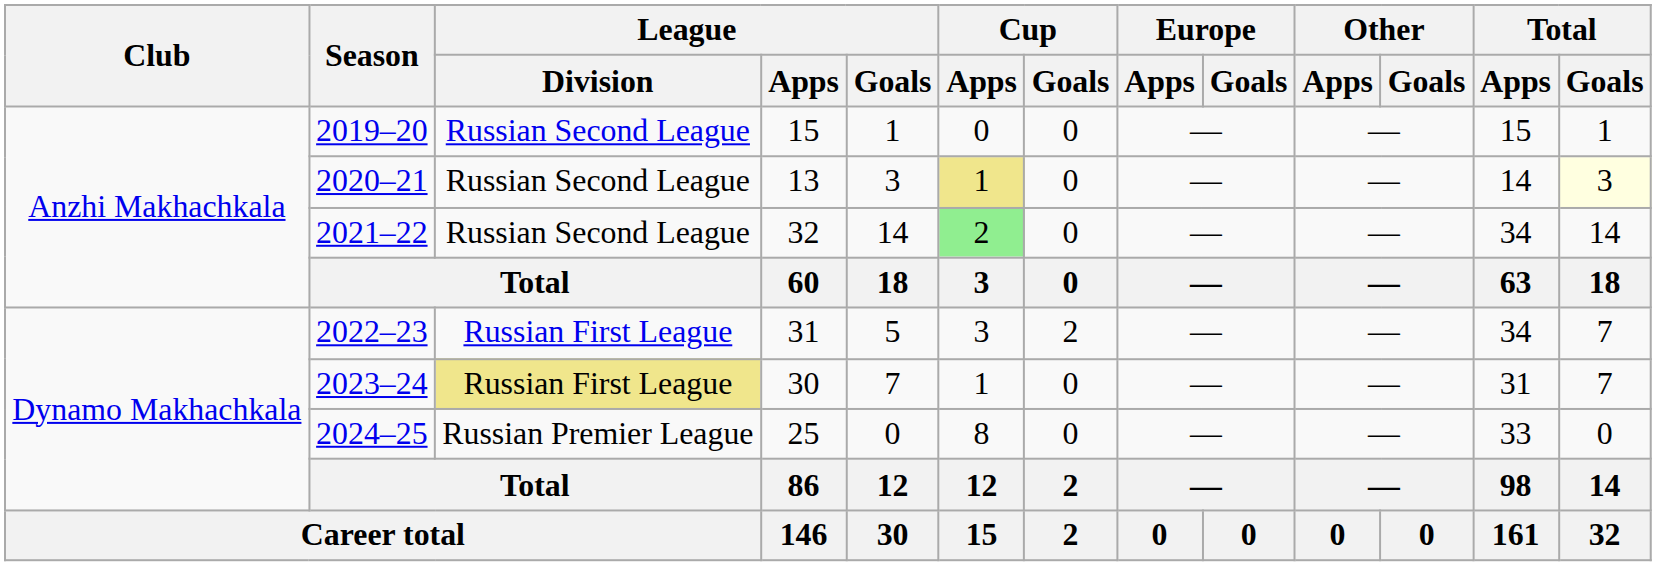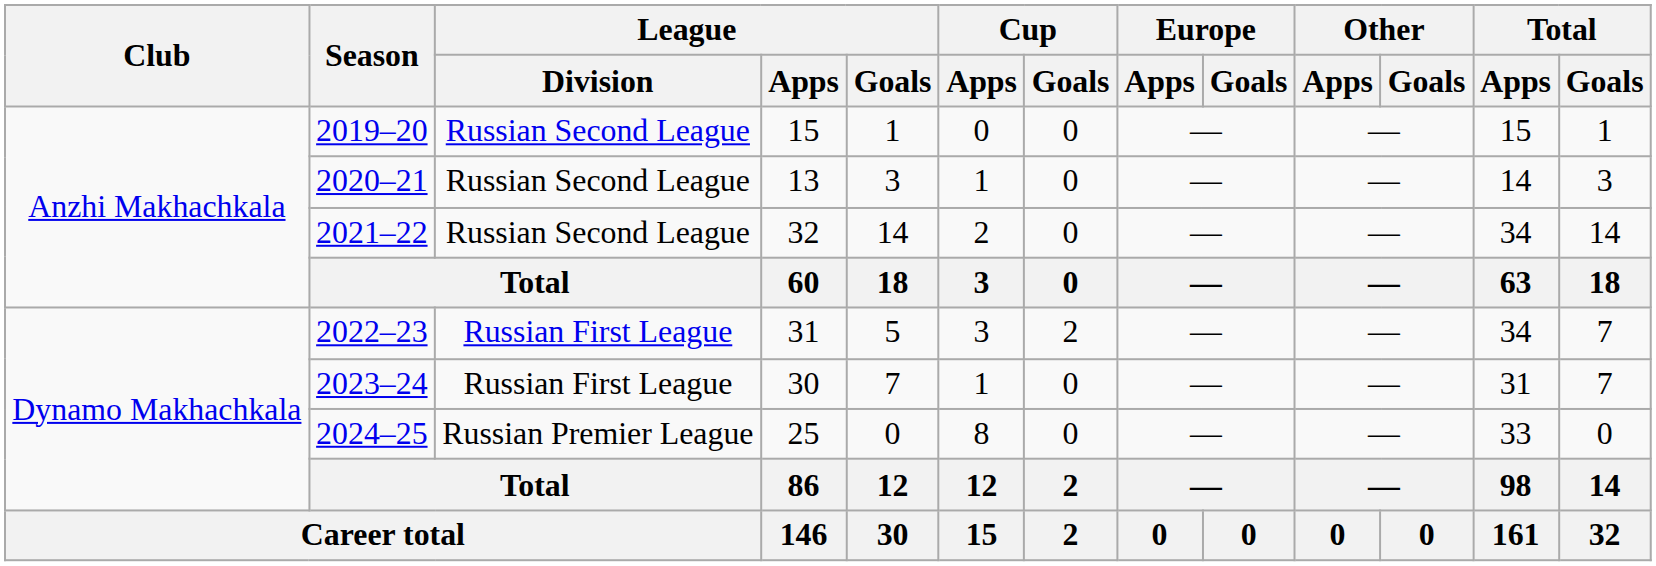(982, 181) khaki background -> (982, 181) no background
(1605, 181) lightyellow background -> (1605, 181) no background
(982, 231) lightgreen background -> (982, 231) no background
(598, 383) khaki background -> (598, 383) no background
